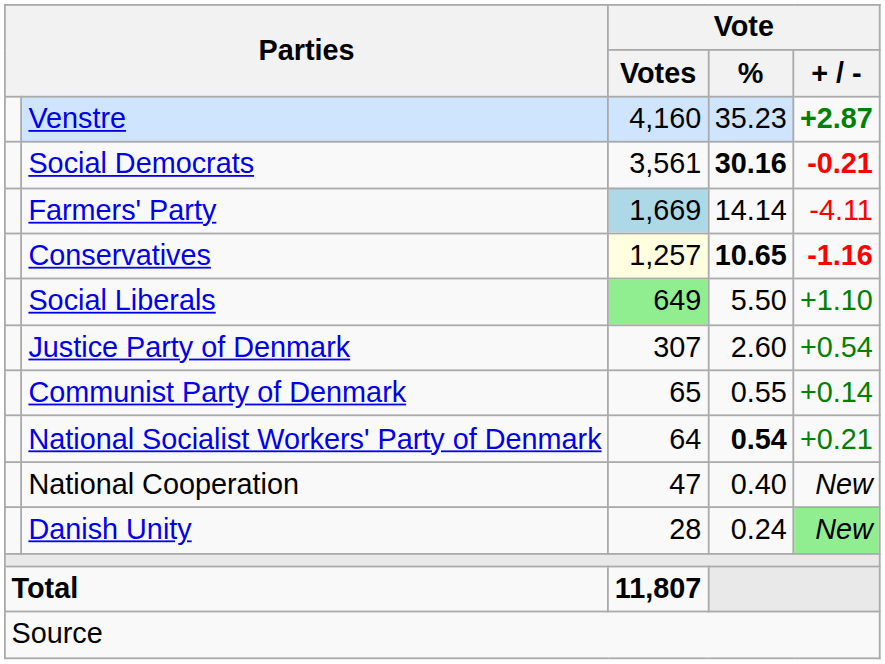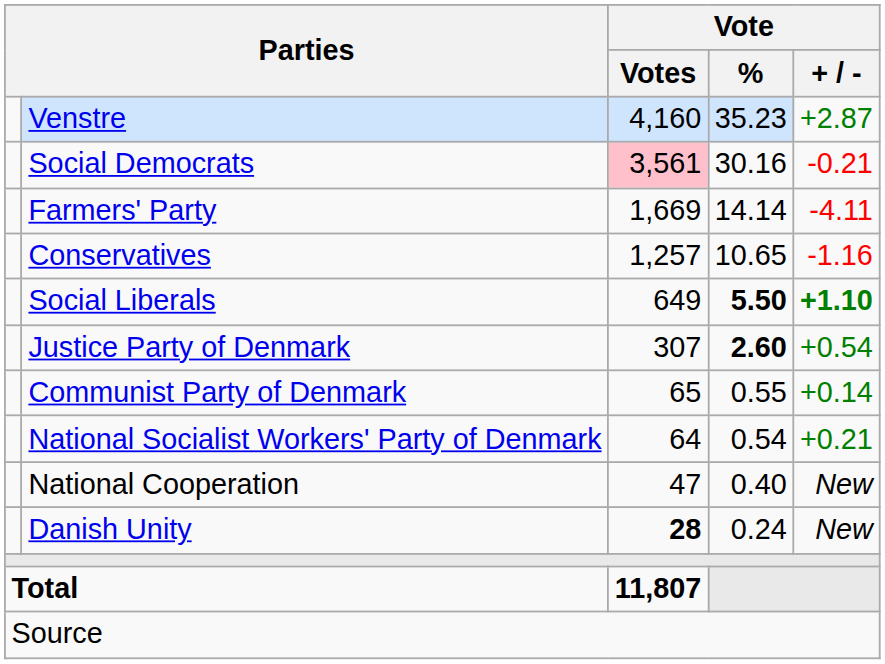(836, 118) bold -> (836, 118) normal
(665, 164) no background -> (665, 164) pink background
(751, 164) bold -> (751, 164) normal
(840, 164) bold -> (840, 164) normal
(665, 210) lightblue background -> (665, 210) no background
(665, 255) lightyellow background -> (665, 255) no background
(751, 255) bold -> (751, 255) normal
(840, 255) bold -> (840, 255) normal
(677, 301) lightgreen background -> (677, 301) no background
(759, 301) normal -> (759, 301) bold
(836, 301) normal -> (836, 301) bold
(759, 347) normal -> (759, 347) bold
(759, 438) bold -> (759, 438) normal
(685, 529) normal -> (685, 529) bold
(844, 529) lightgreen background -> (844, 529) no background
